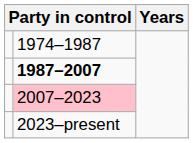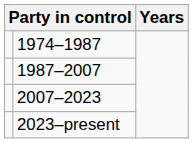(59, 71) bold -> (59, 71) normal
(59, 97) pink background -> (59, 97) no background
